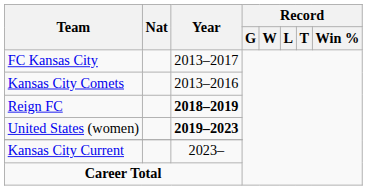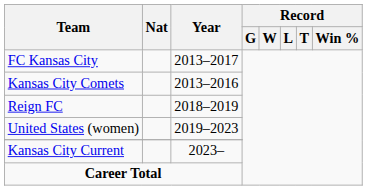(206, 106) bold -> (206, 106) normal
(206, 128) bold -> (206, 128) normal
